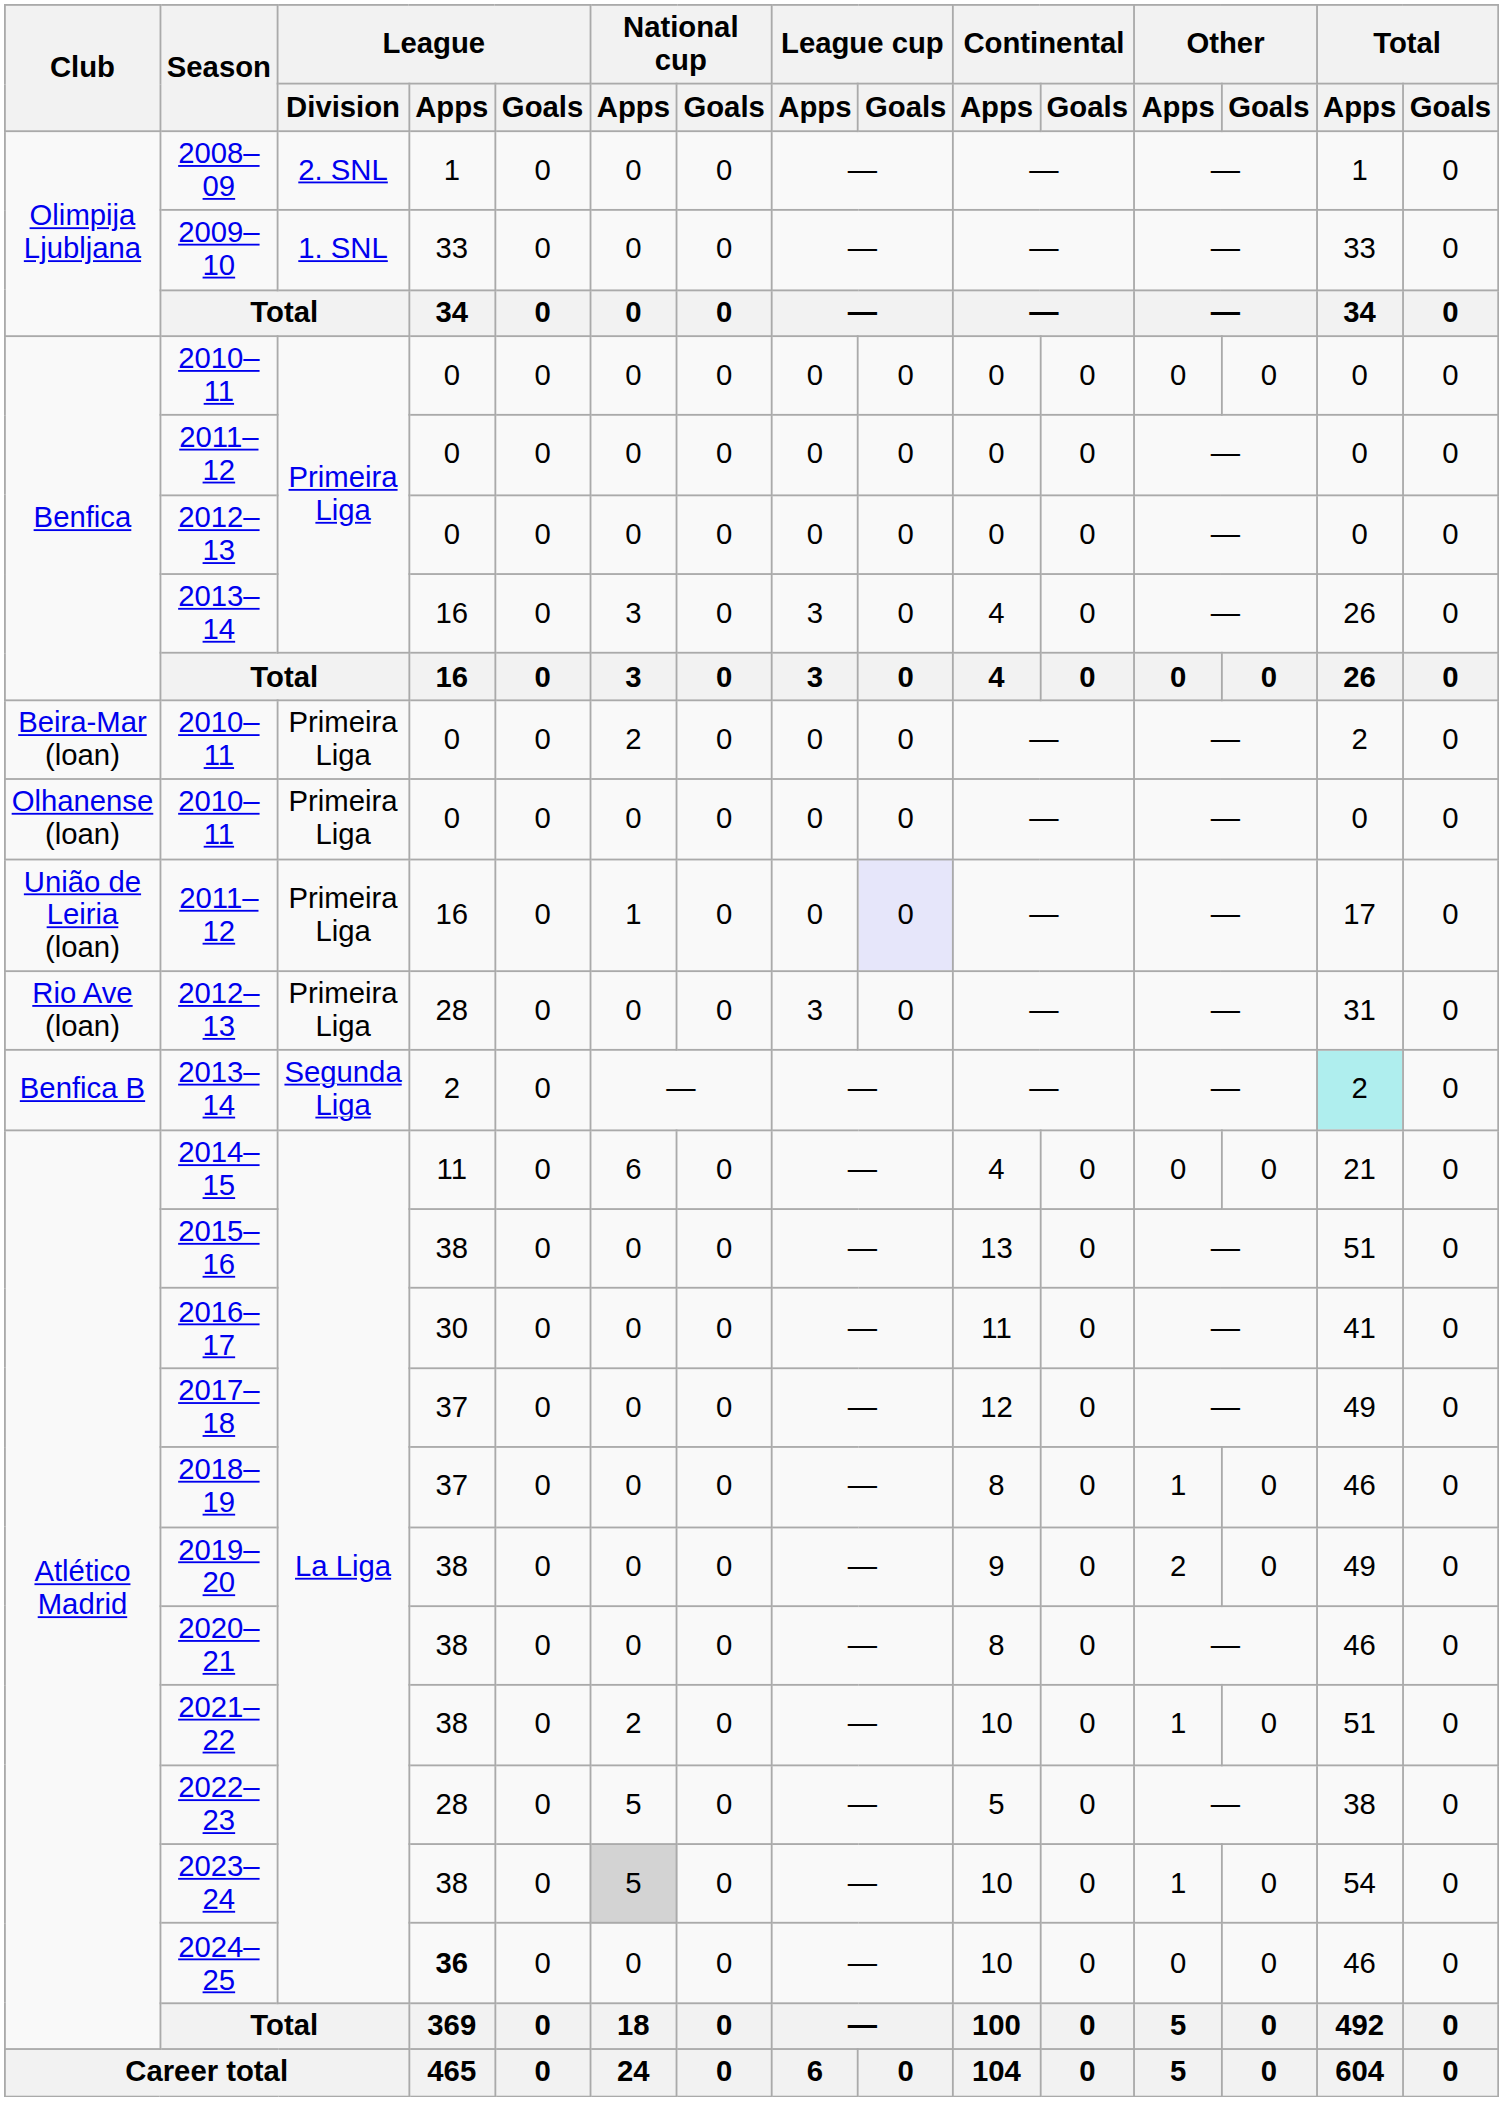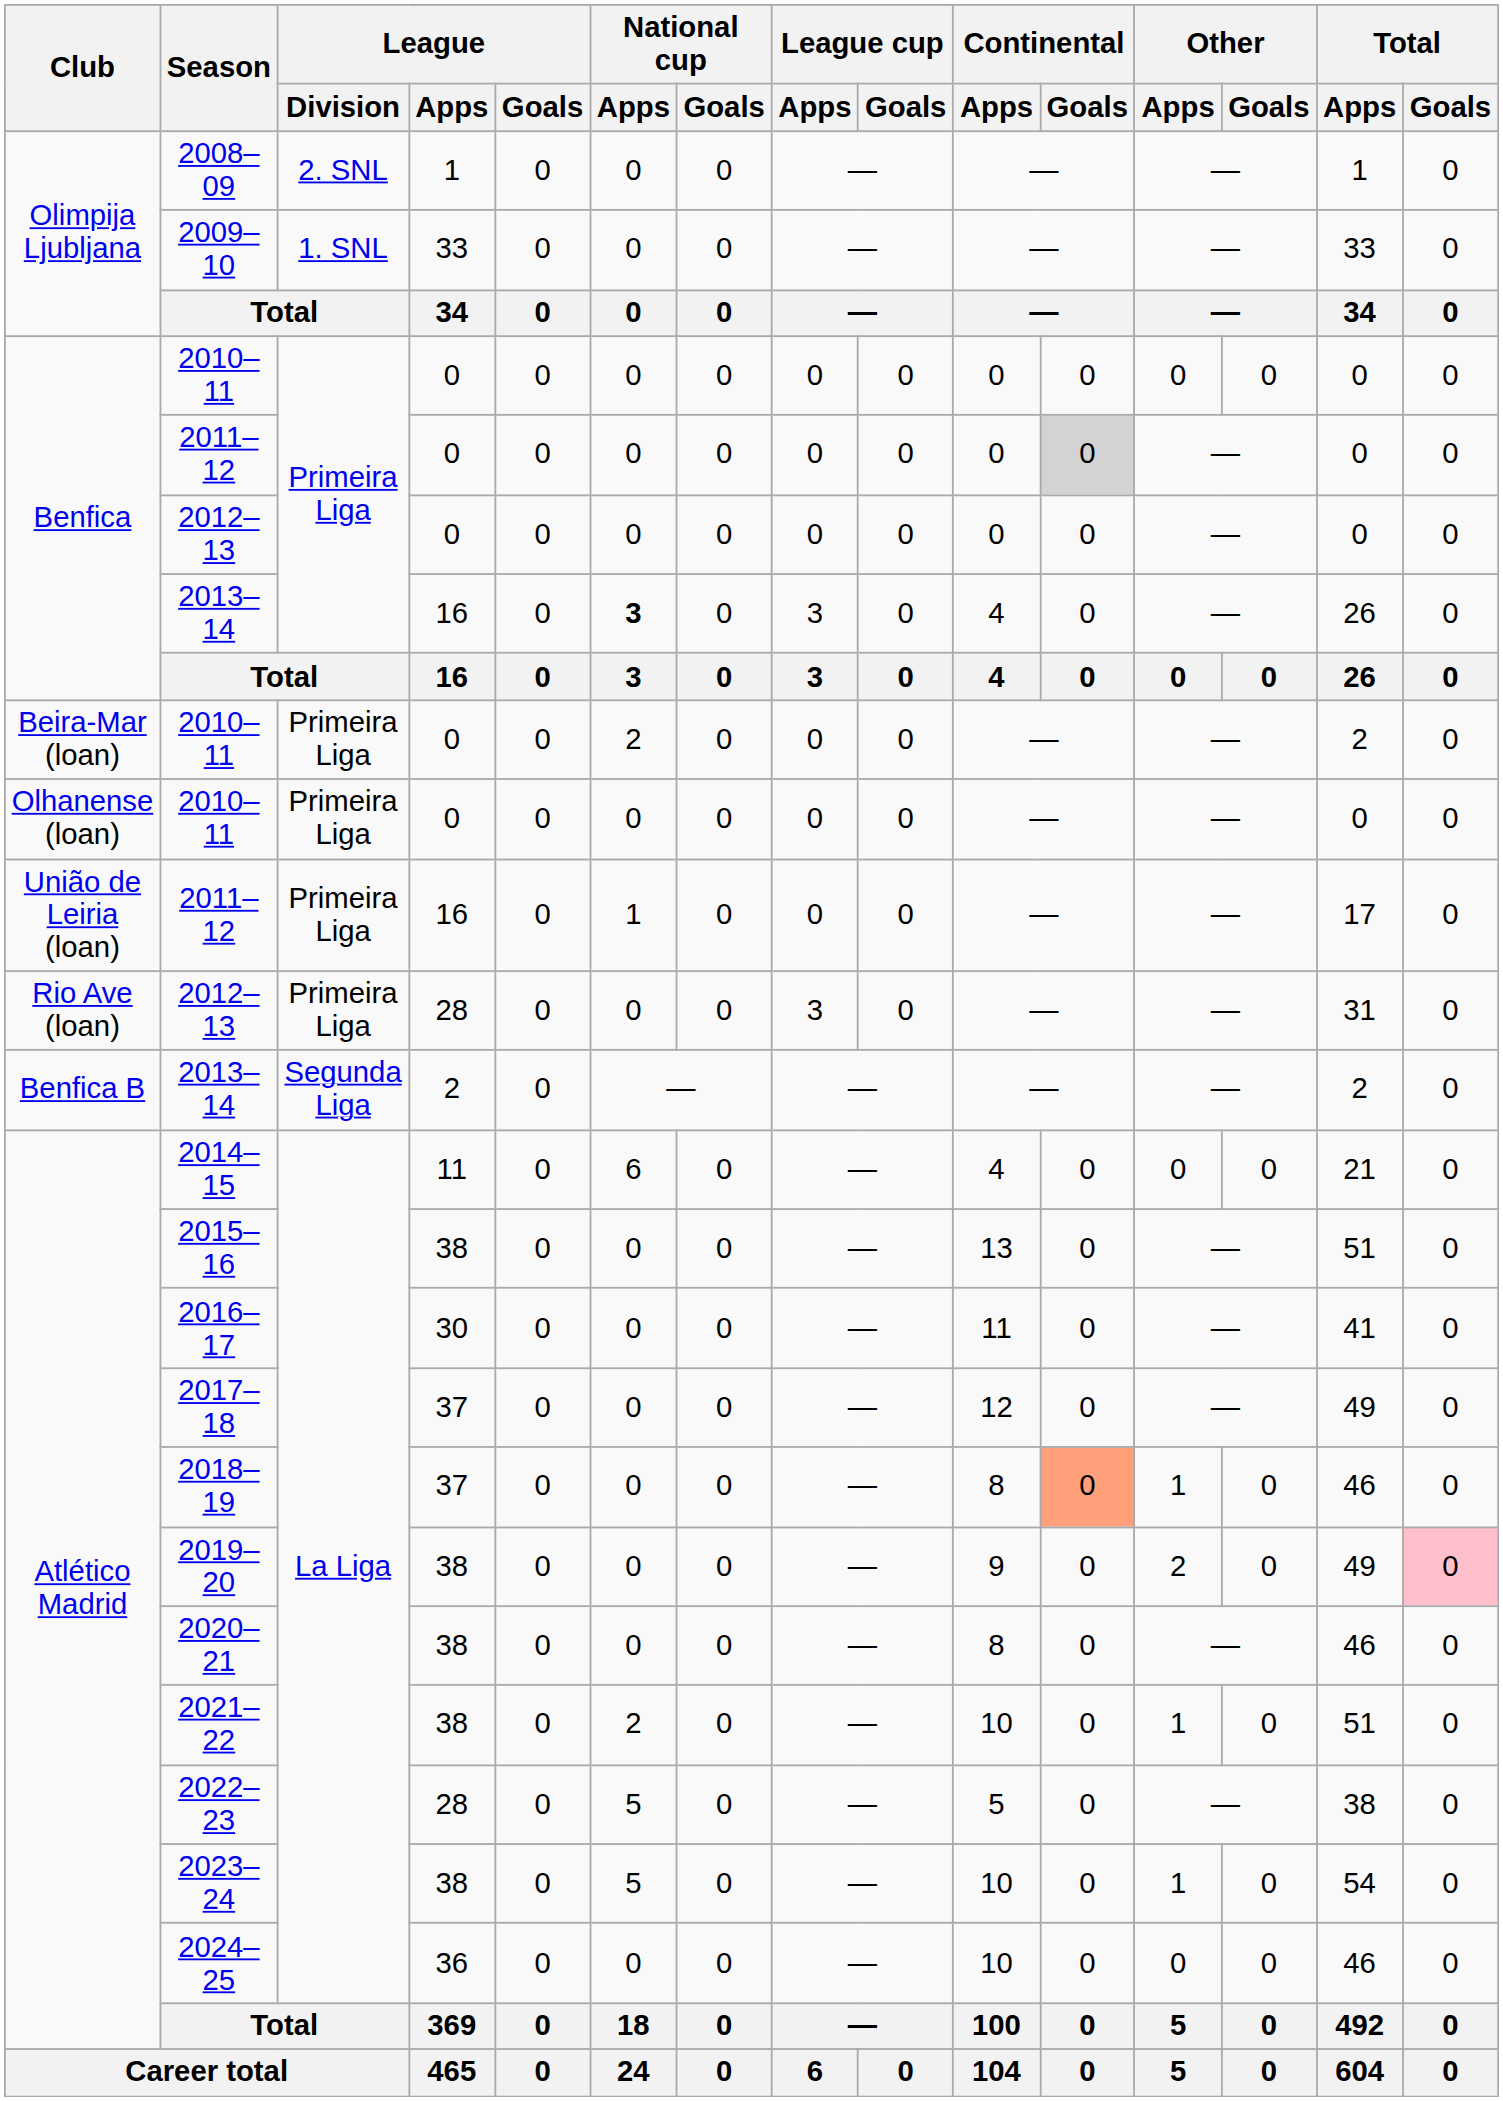(1087, 454) no background -> (1087, 454) lightgrey background
(633, 613) normal -> (633, 613) bold
(906, 914) lavender background -> (906, 914) no background
(1360, 1089) paleturquoise background -> (1360, 1089) no background
(1087, 1486) no background -> (1087, 1486) lightsalmon background
(1450, 1565) no background -> (1450, 1565) pink background
(633, 1883) lightgrey background -> (633, 1883) no background
(452, 1962) bold -> (452, 1962) normal
